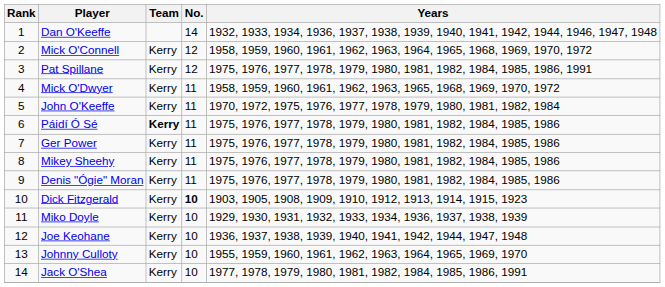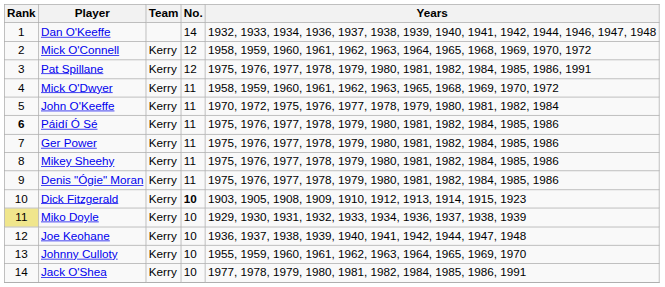(21, 124) normal -> (21, 124) bold
(164, 124) bold -> (163, 124) normal
(21, 217) no background -> (21, 217) khaki background
